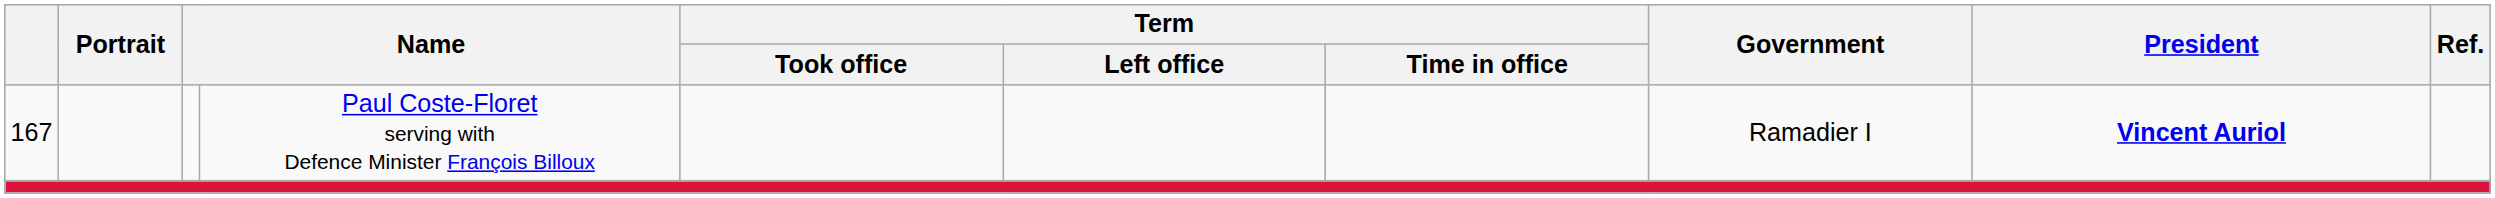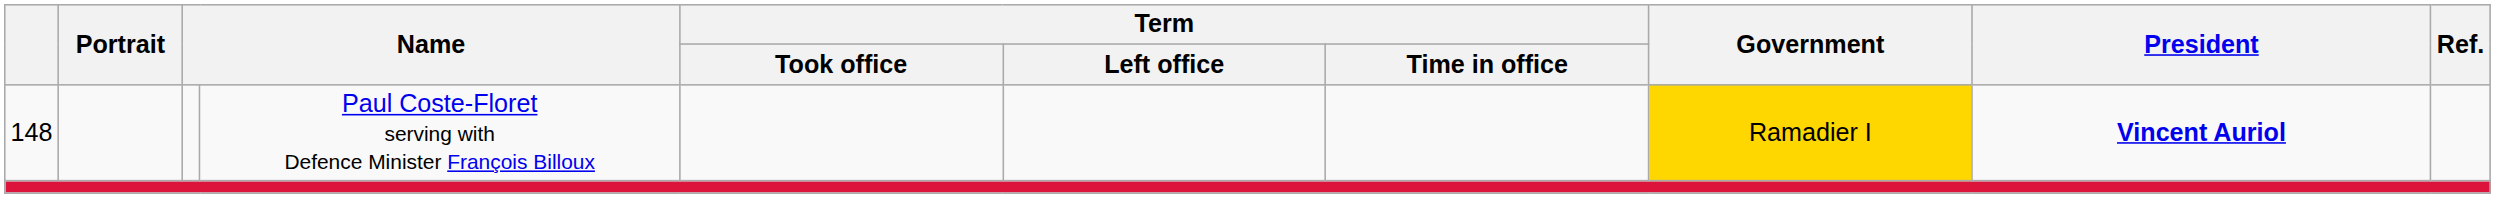(32, 132) 167 -> (32, 132) 148
(1810, 132) no background -> (1810, 132) gold background
